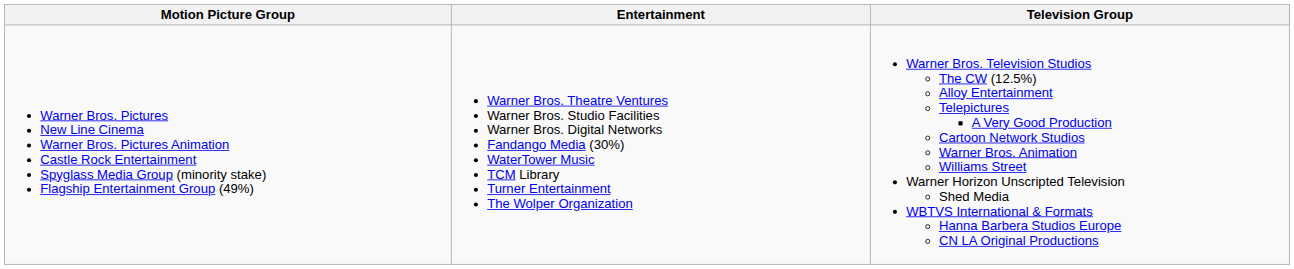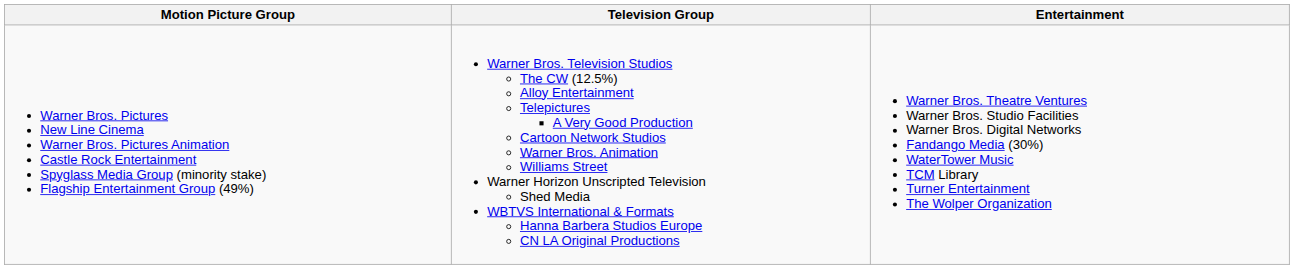columns swapped: (1080, 14) <-> (661, 14)
